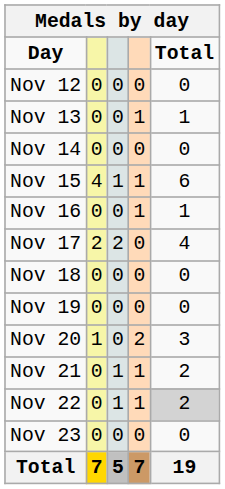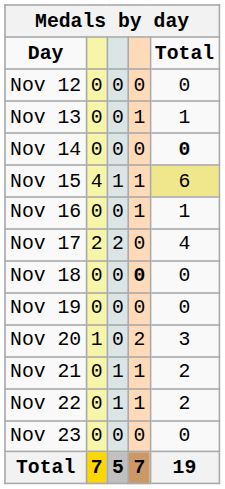(184, 149) normal -> (184, 149) bold
(184, 181) no background -> (184, 181) khaki background
(139, 277) normal -> (139, 277) bold
(184, 404) lightgrey background -> (184, 404) no background
